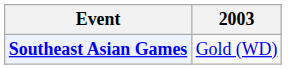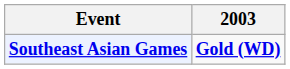(237, 49) normal -> (238, 49) bold
